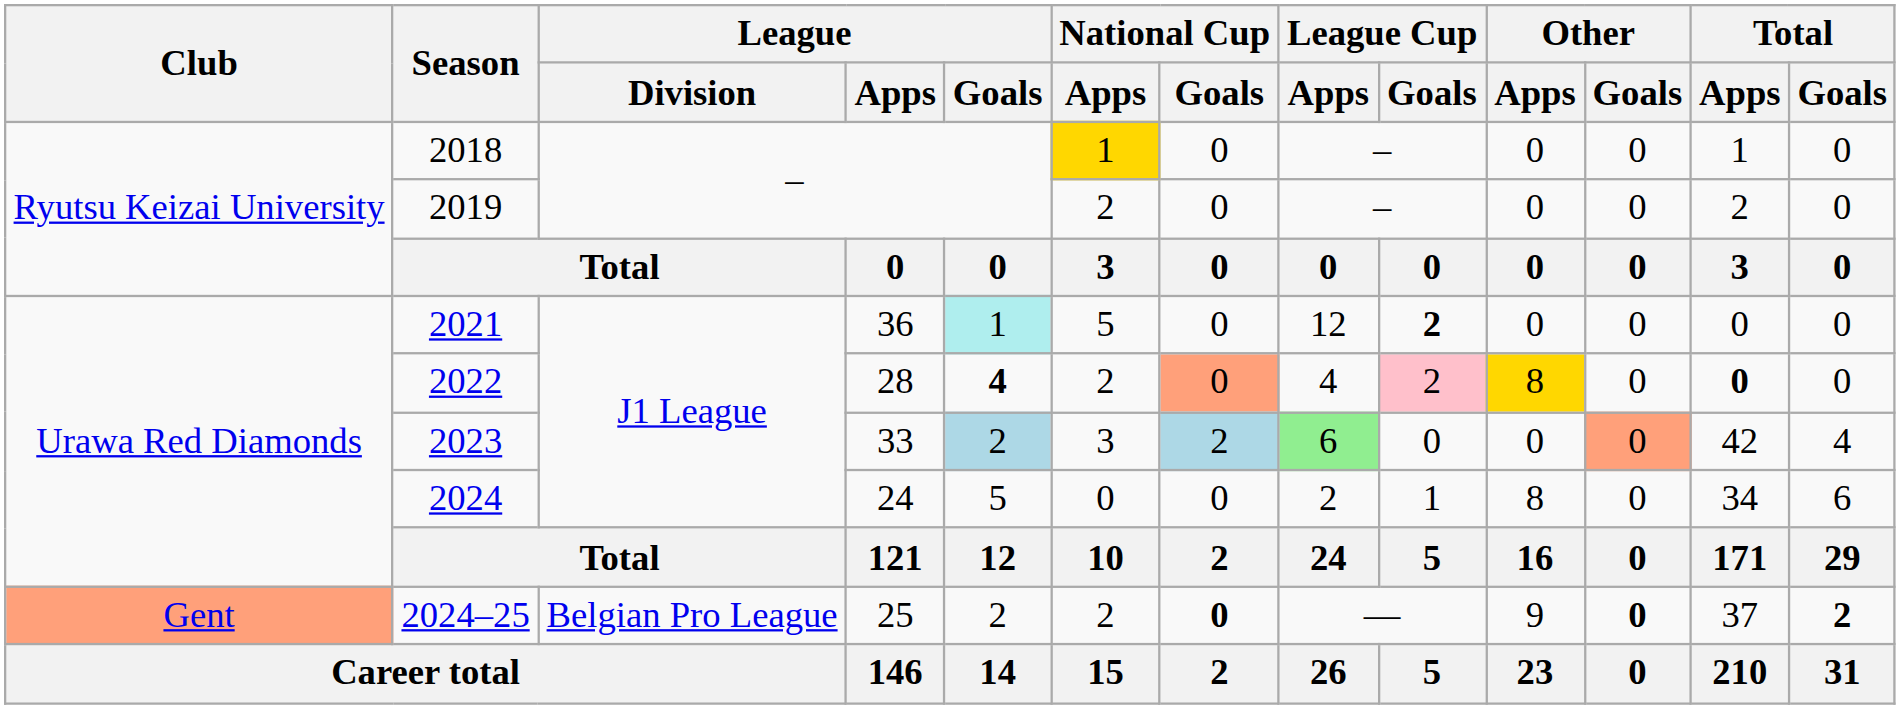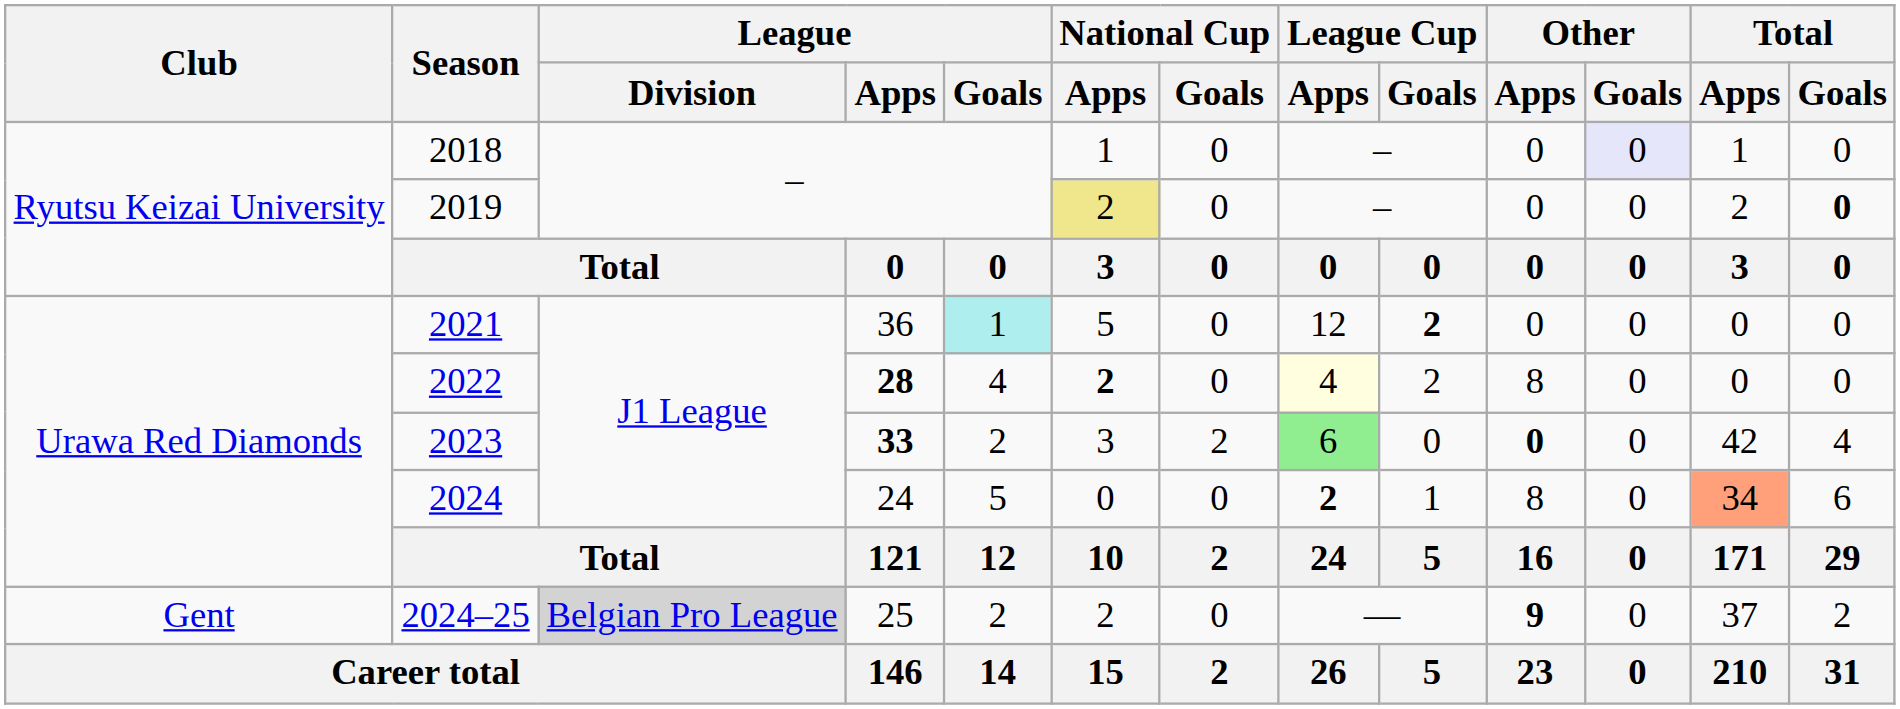(1106, 149) gold background -> (1106, 149) no background
(1637, 149) no background -> (1637, 149) lavender background
(1106, 207) no background -> (1106, 207) khaki background
(1842, 207) normal -> (1842, 207) bold
(895, 382) normal -> (895, 382) bold
(998, 382) bold -> (998, 382) normal
(1106, 382) normal -> (1106, 382) bold
(1219, 382) lightsalmon background -> (1219, 382) no background
(1328, 382) no background -> (1328, 382) lightyellow background
(1432, 382) pink background -> (1432, 382) no background
(1535, 382) gold background -> (1535, 382) no background
(1740, 382) bold -> (1740, 382) normal
(895, 440) normal -> (895, 440) bold
(998, 440) lightblue background -> (998, 440) no background
(1219, 440) lightblue background -> (1219, 440) no background
(1535, 440) normal -> (1535, 440) bold
(1637, 440) lightsalmon background -> (1637, 440) no background
(1328, 498) normal -> (1328, 498) bold
(1740, 498) no background -> (1740, 498) lightsalmon background
(199, 614) lightsalmon background -> (199, 614) no background
(692, 614) no background -> (692, 614) lightgrey background
(1219, 614) bold -> (1219, 614) normal
(1535, 614) normal -> (1535, 614) bold
(1637, 614) bold -> (1637, 614) normal
(1842, 614) bold -> (1842, 614) normal
